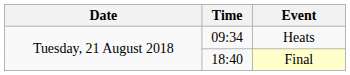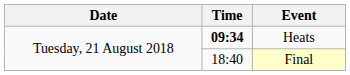(227, 37) normal -> (227, 37) bold
